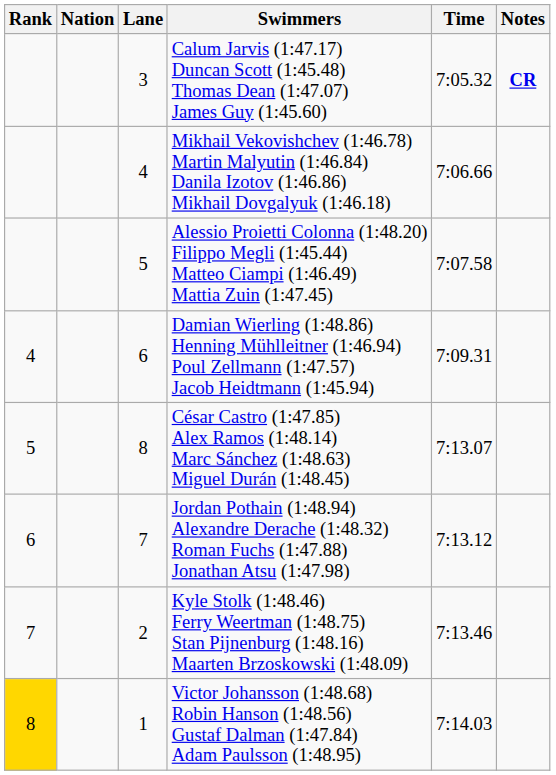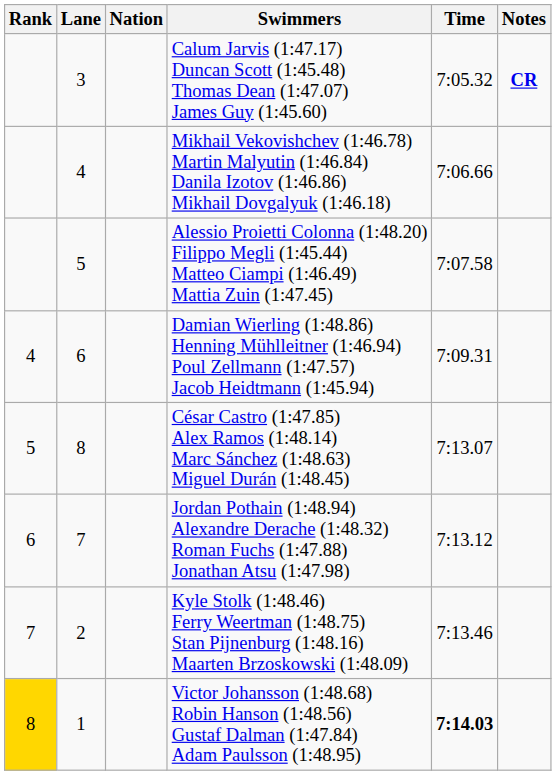columns swapped: (143, 19) <-> (88, 19)
(464, 724) normal -> (465, 724) bold
